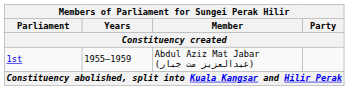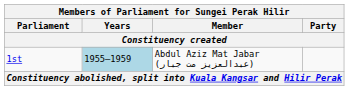(108, 59) no background -> (108, 59) lightblue background
